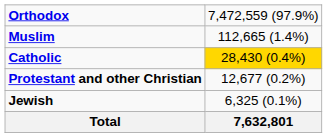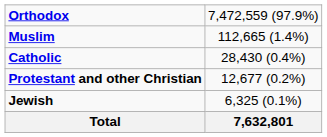(263, 58) gold background -> (263, 58) no background
